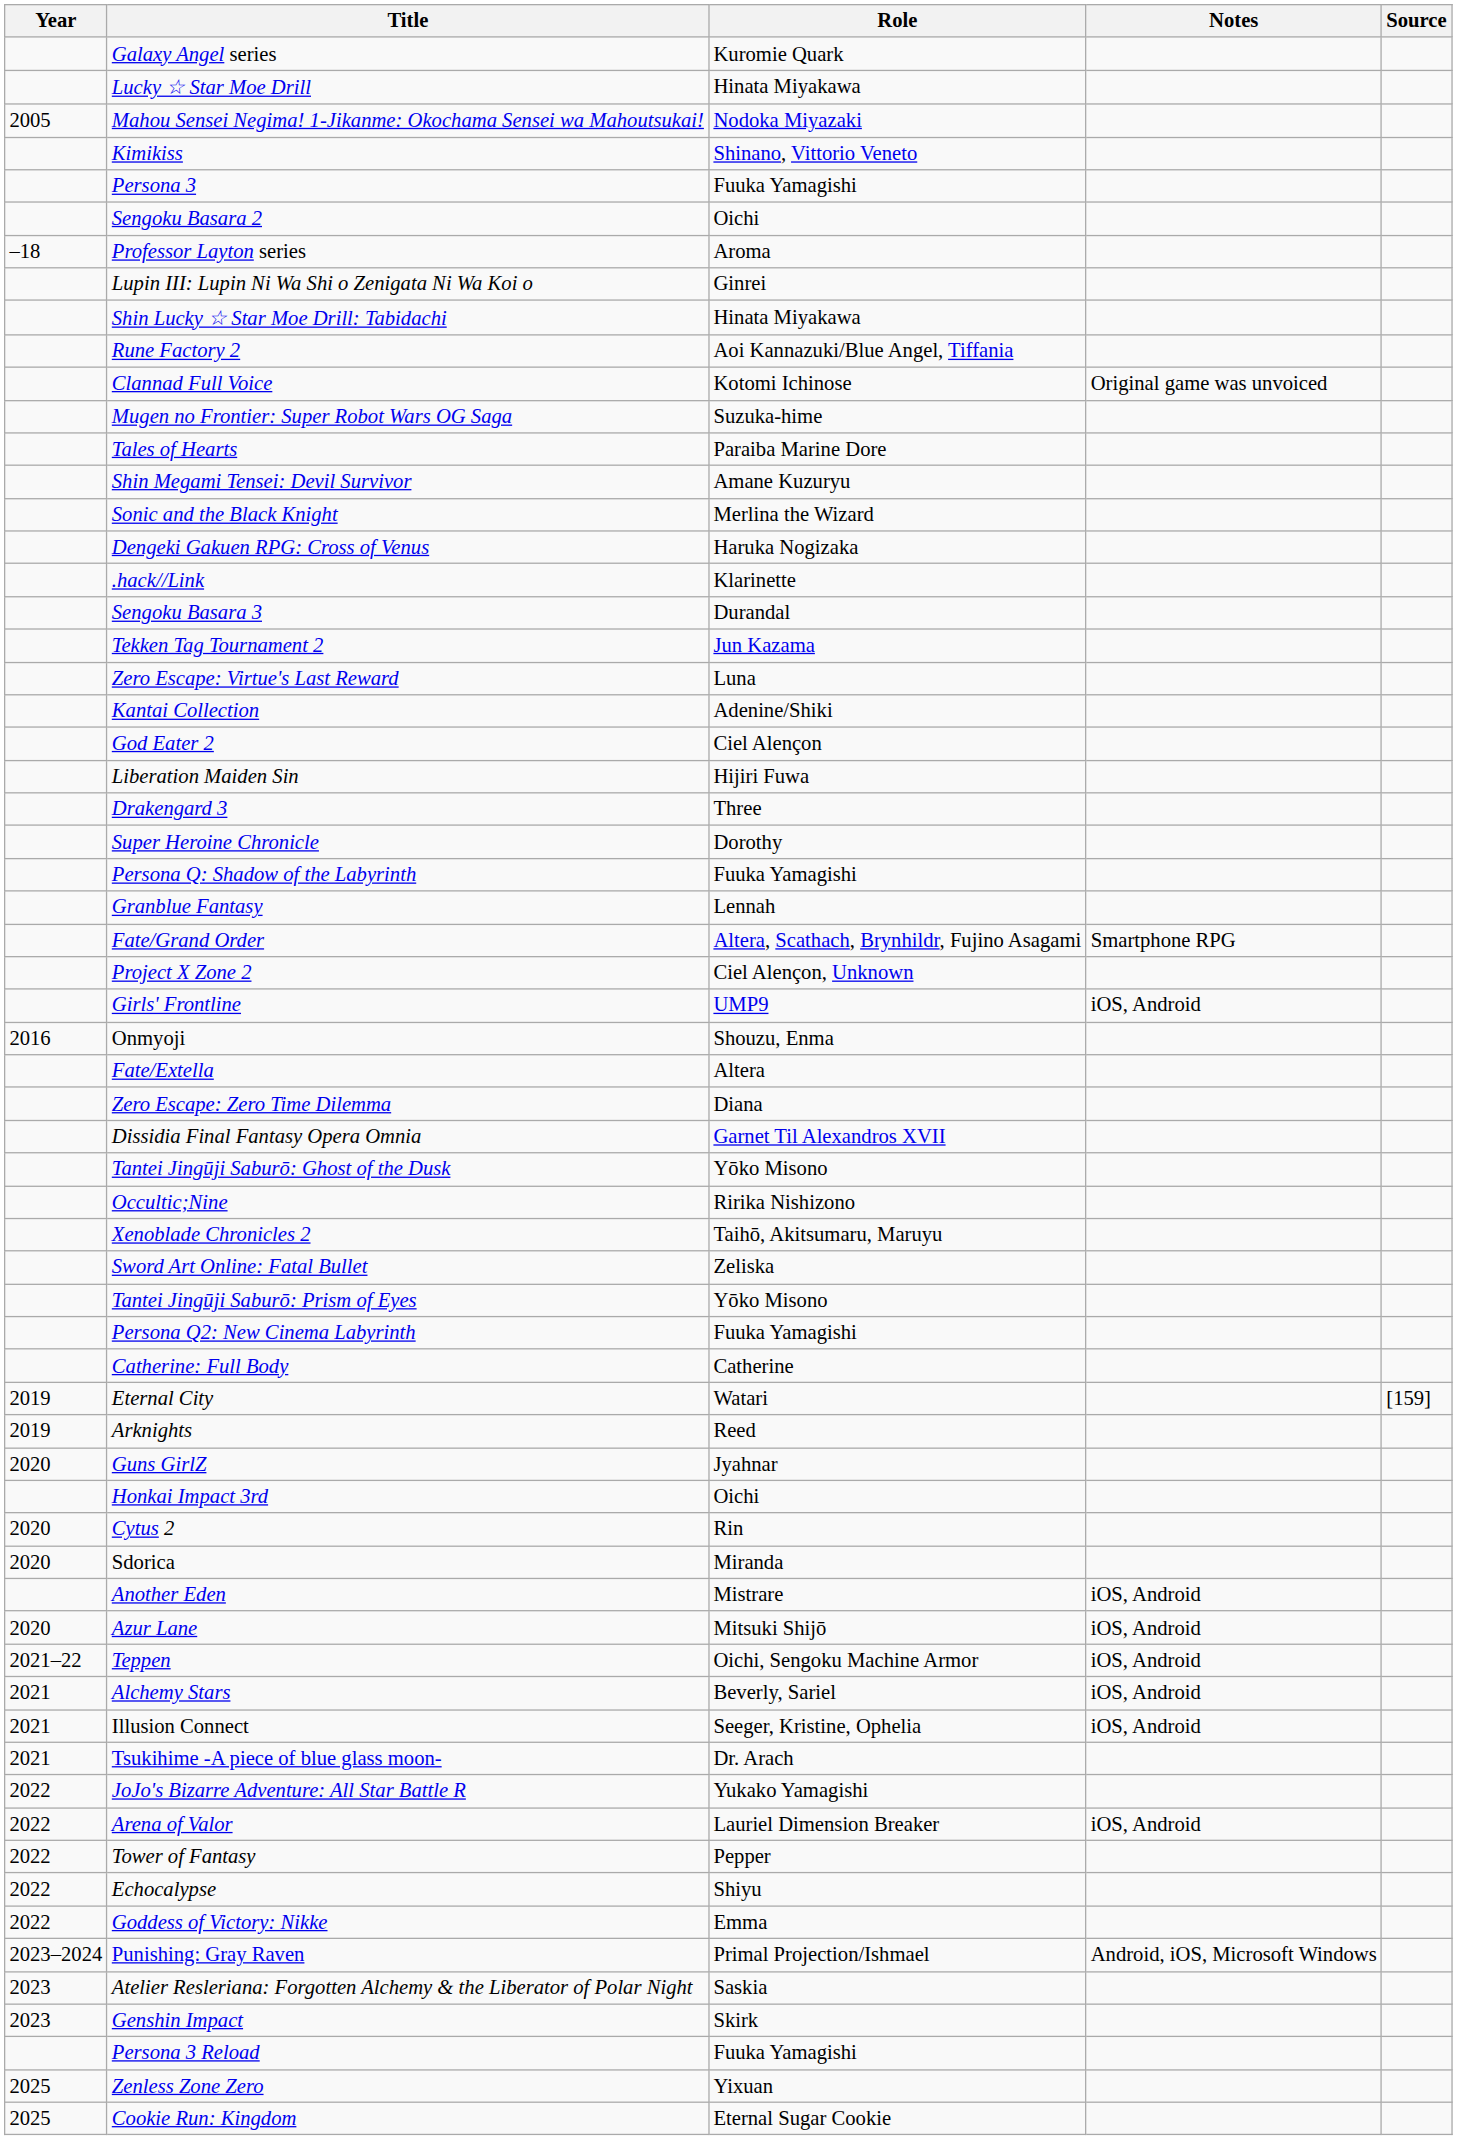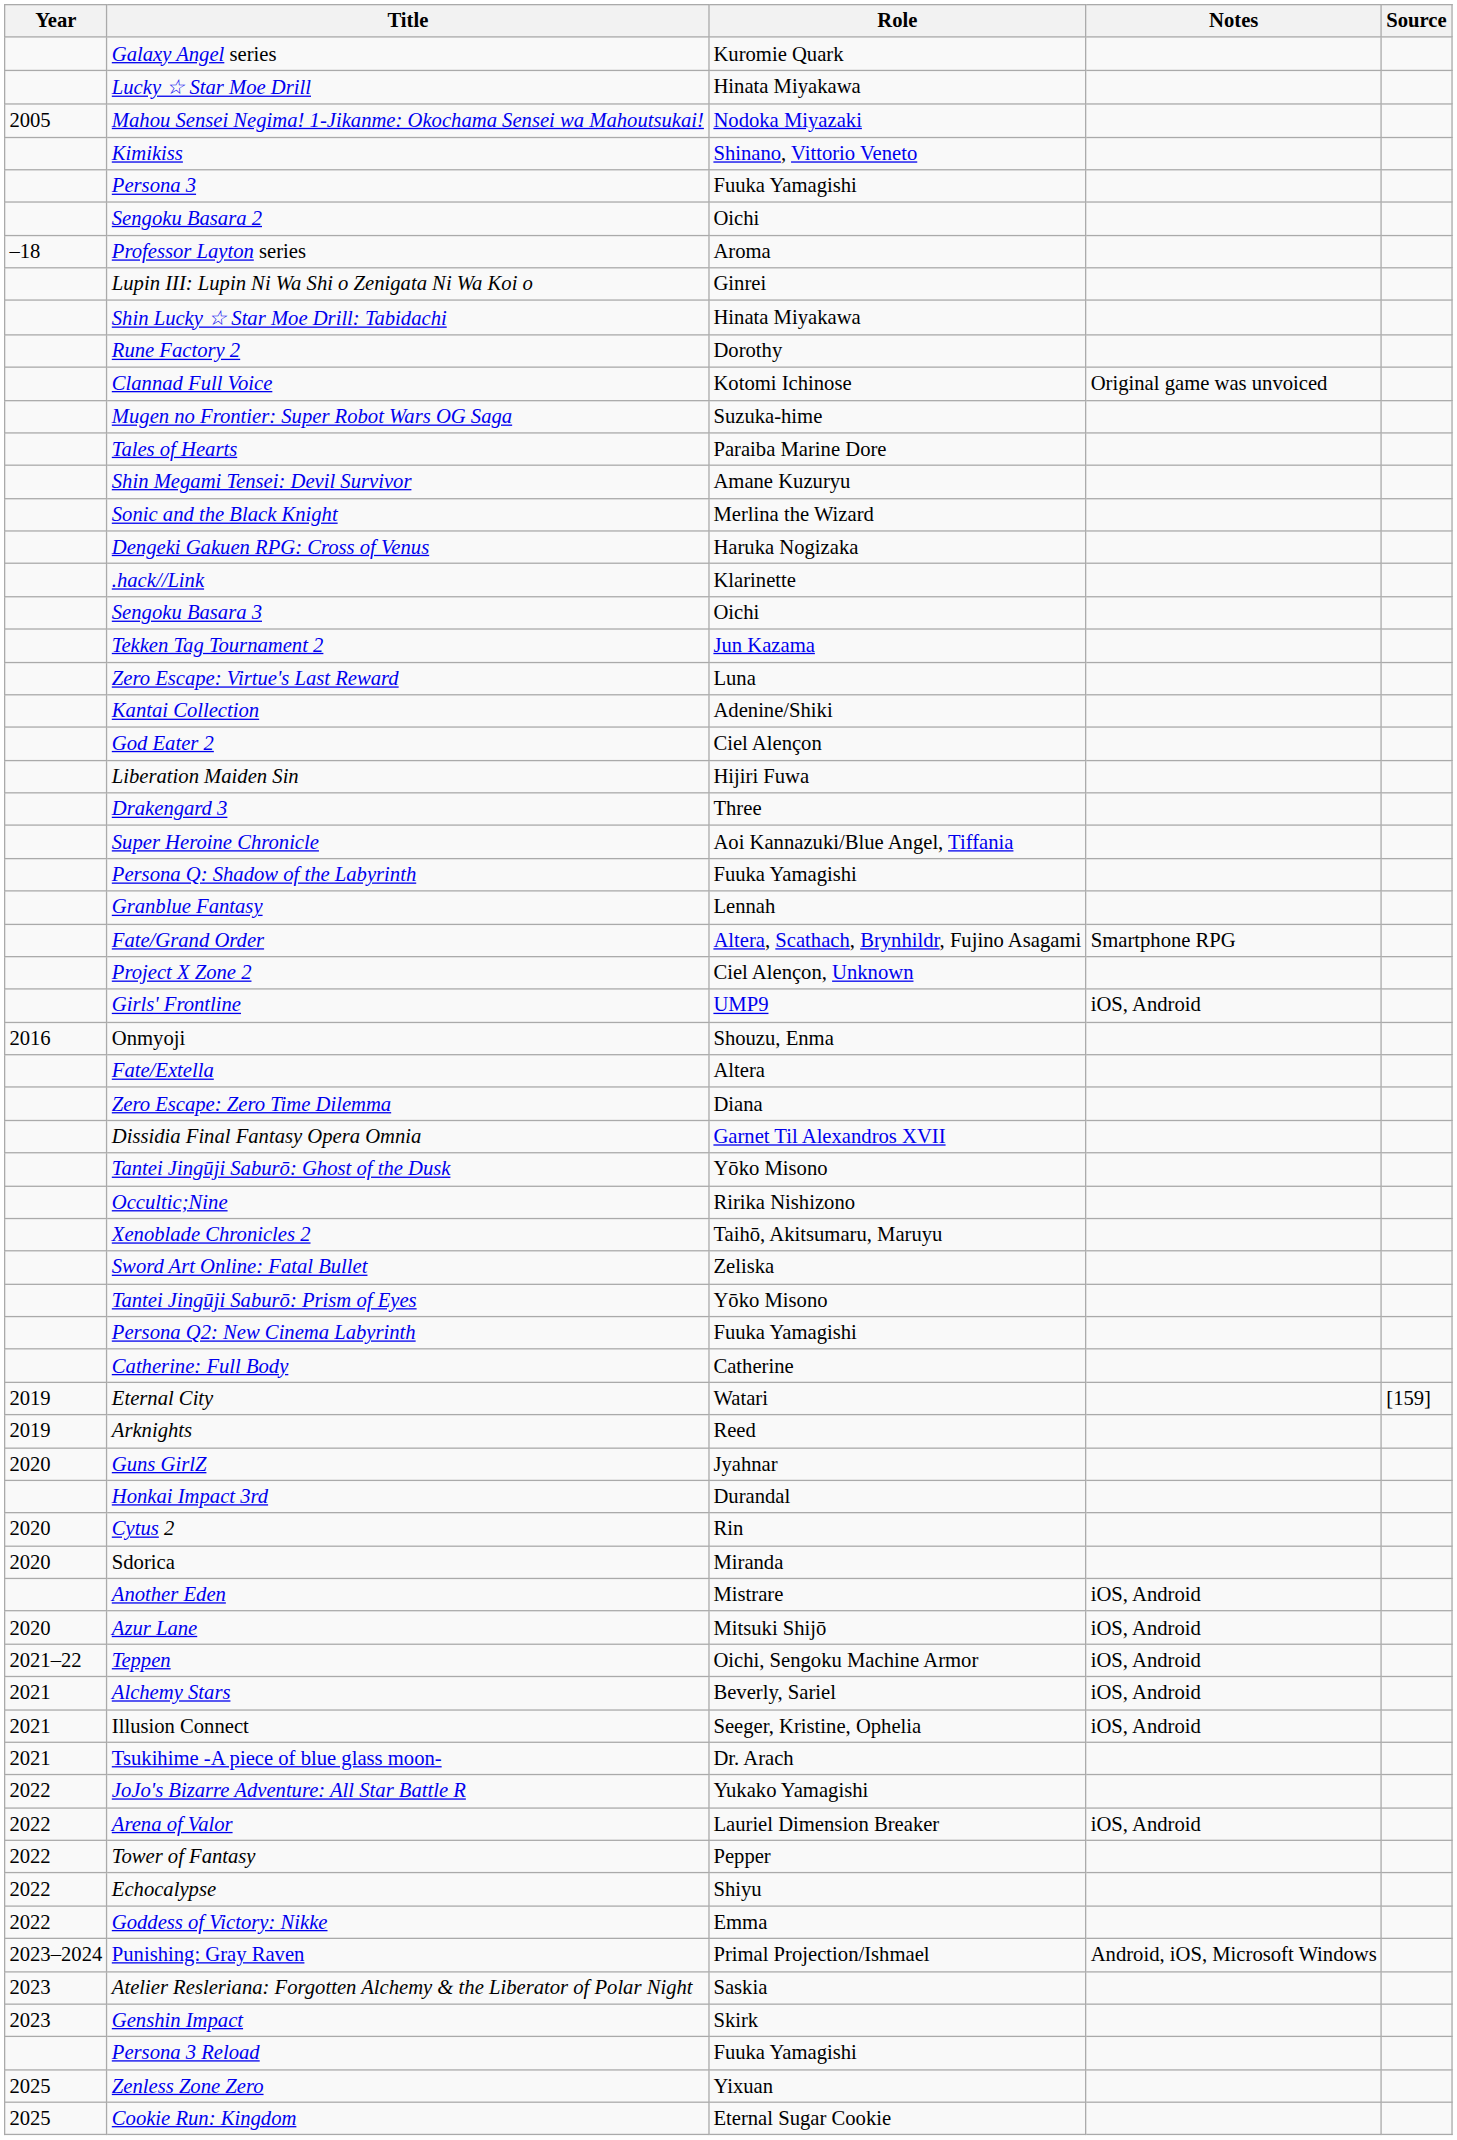(863, 350) Aoi Kannazuki/Blue Angel, Tiffania -> (748, 350) Dorothy
(752, 612) Durandal -> (736, 612) Oichi
(748, 841) Dorothy -> (863, 841) Aoi Kannazuki/Blue Angel, Tiffania
(736, 1496) Oichi -> (752, 1496) Durandal
